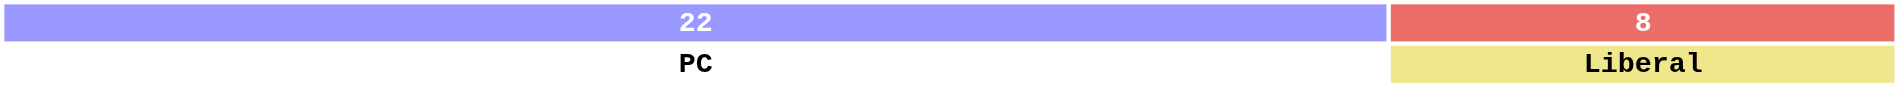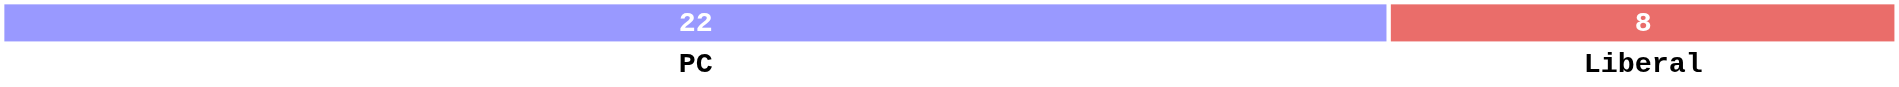(1643, 64) khaki background -> (1643, 64) no background
